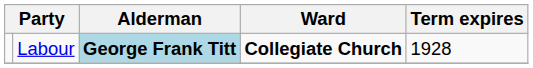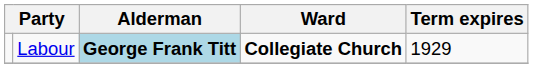(431, 48) 1928 -> (431, 48) 1929
